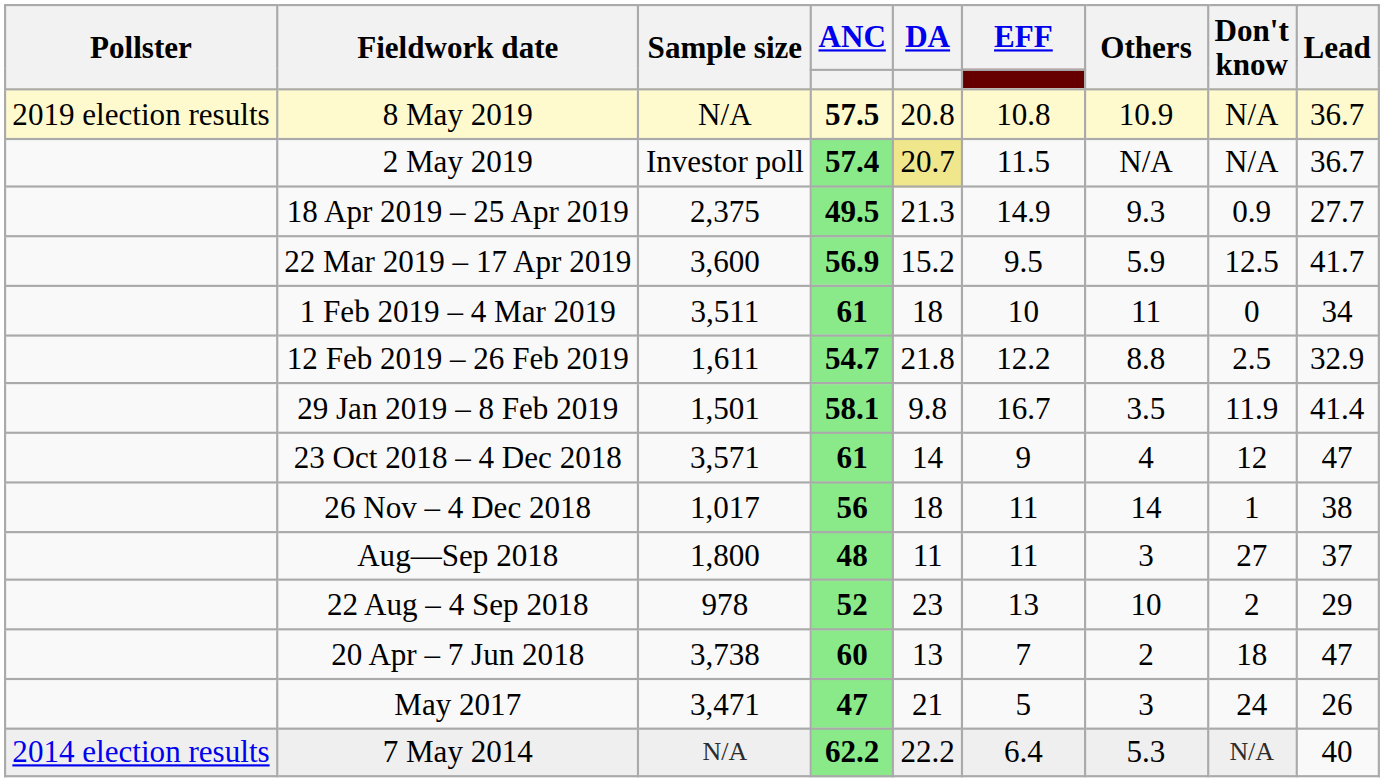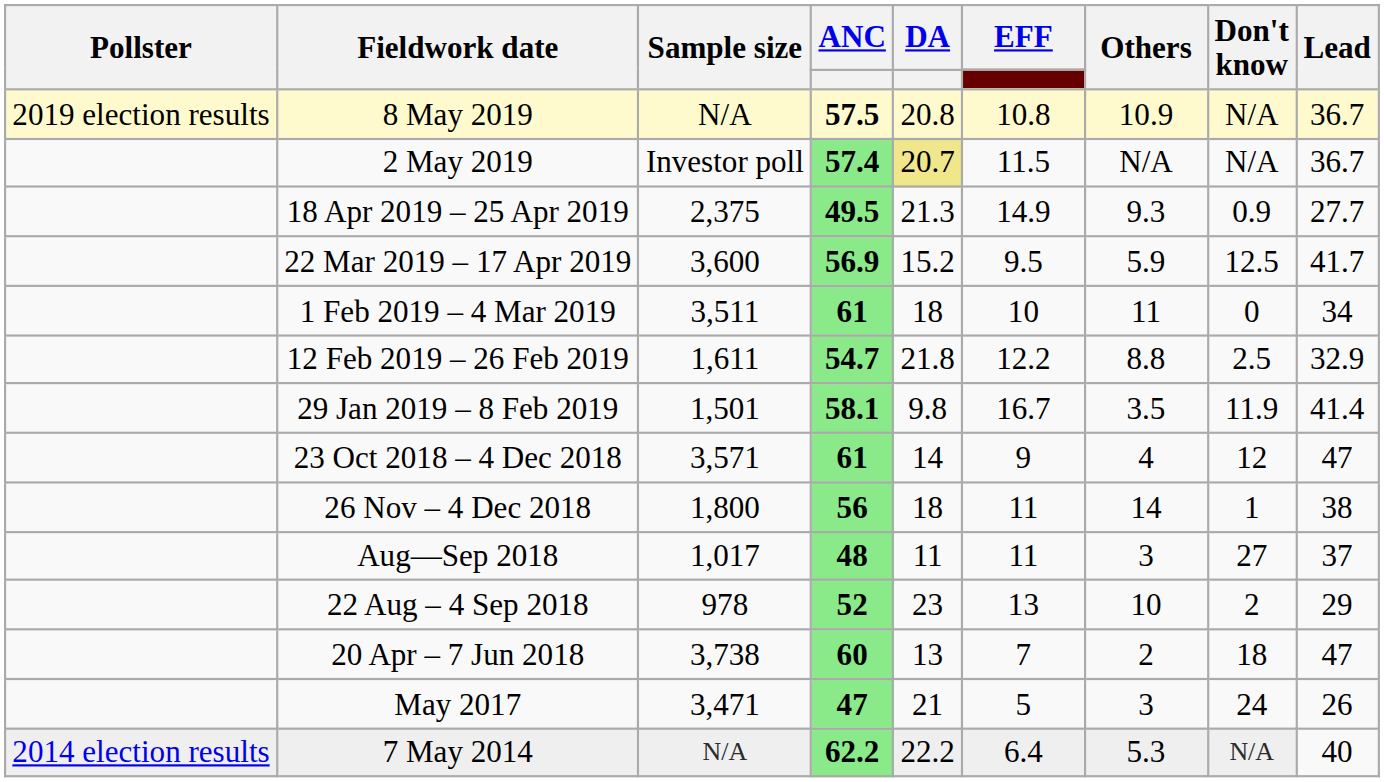(725, 507) 1,017 -> (725, 507) 1,800
(725, 556) 1,800 -> (725, 556) 1,017
